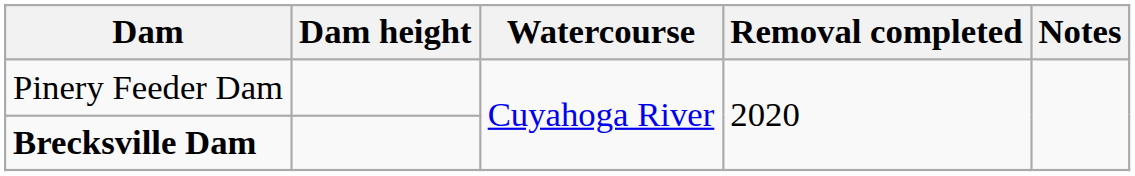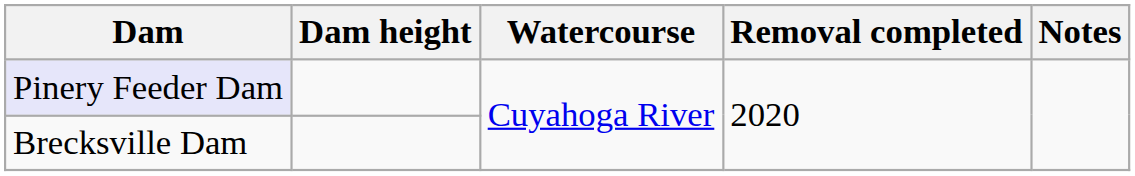(148, 87) no background -> (148, 87) lavender background
(135, 142) bold -> (130, 142) normal
